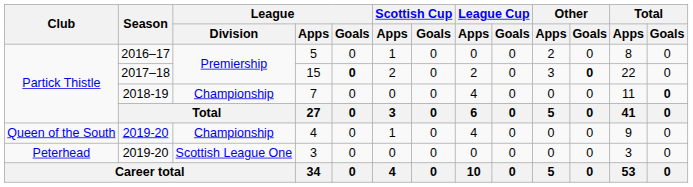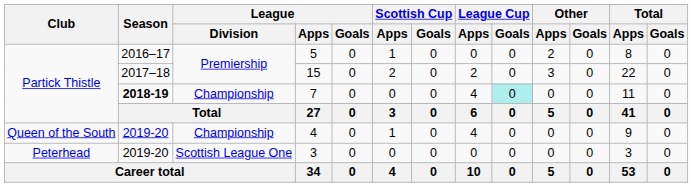(352, 73) bold -> (352, 73) normal
(590, 73) bold -> (590, 73) normal
(146, 93) normal -> (146, 93) bold
(512, 93) no background -> (512, 93) paleturquoise background
(667, 93) bold -> (667, 93) normal
